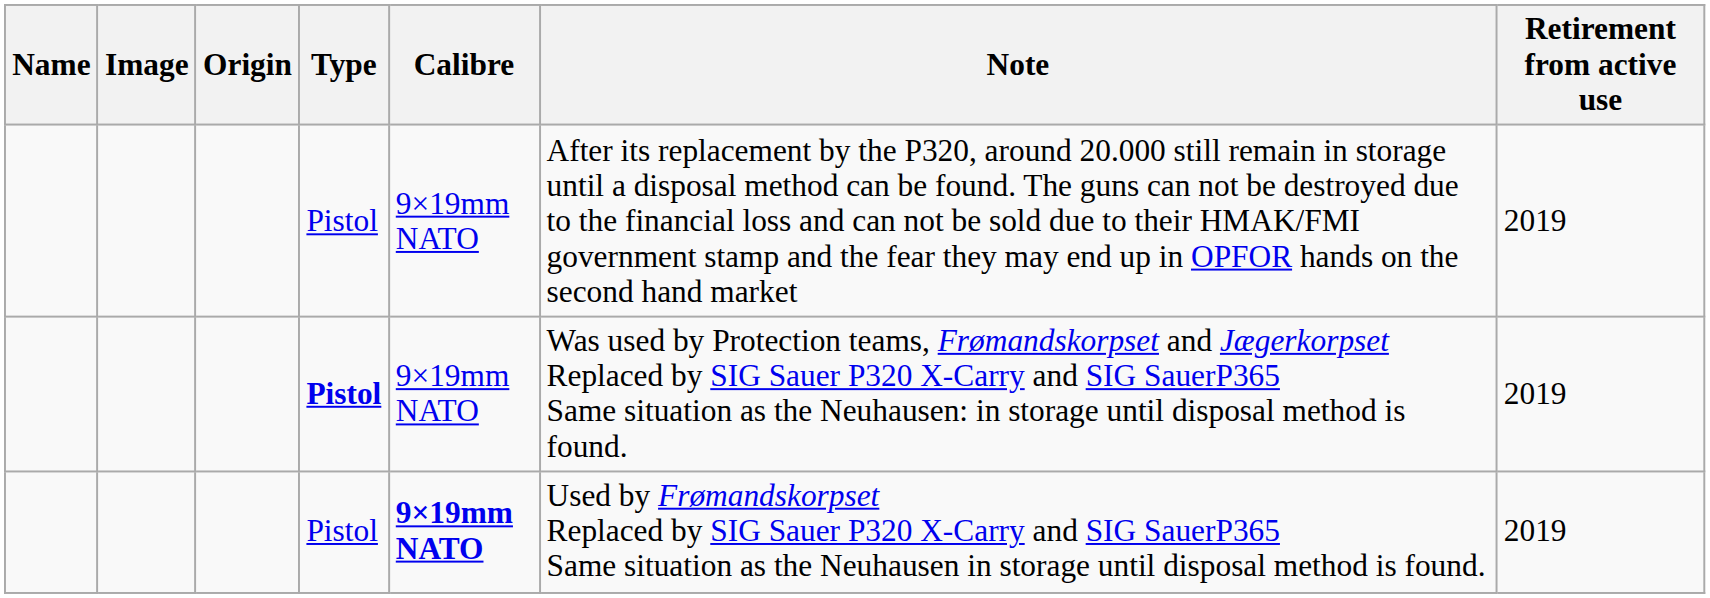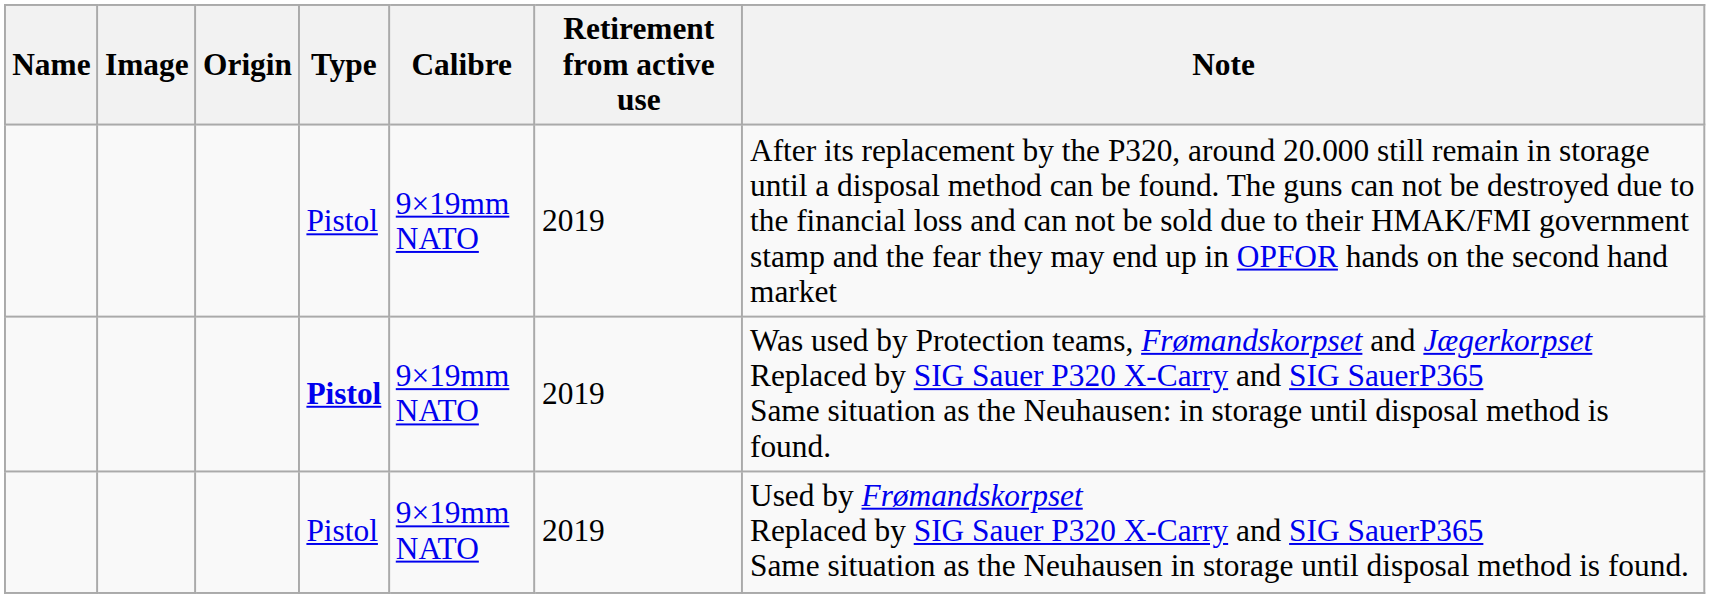columns swapped: (1018, 64) <-> (1600, 64)
(454, 531) bold -> (453, 531) normal
